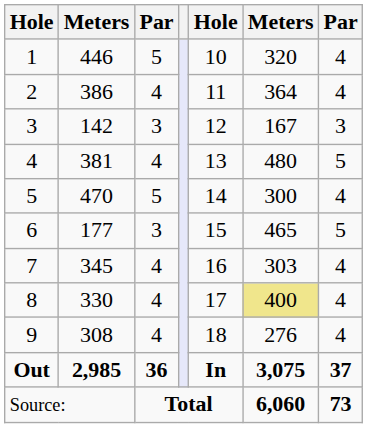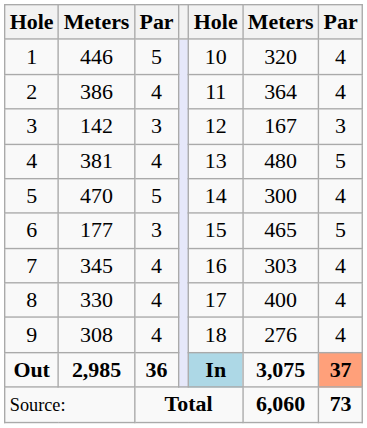(281, 299) khaki background -> (281, 299) no background
(216, 369) no background -> (216, 369) lightblue background
(341, 369) no background -> (341, 369) lightsalmon background
